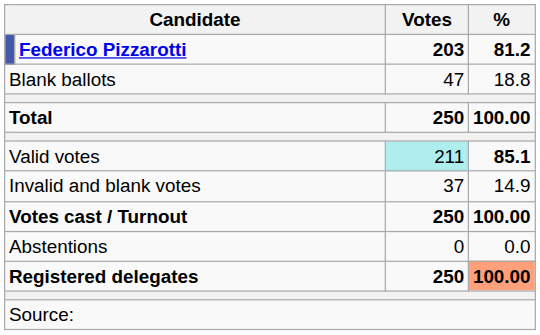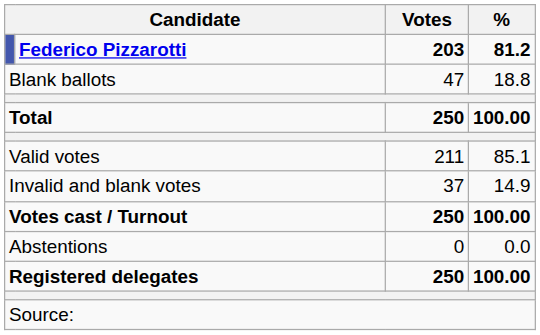(449, 157) paleturquoise background -> (449, 157) no background
(512, 157) bold -> (512, 157) normal
(502, 276) lightsalmon background -> (502, 276) no background
